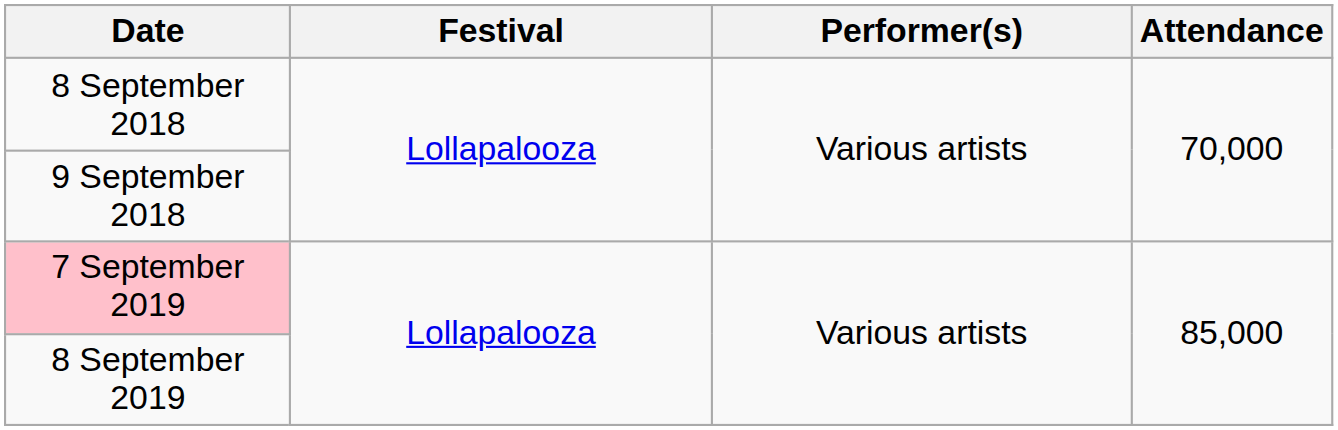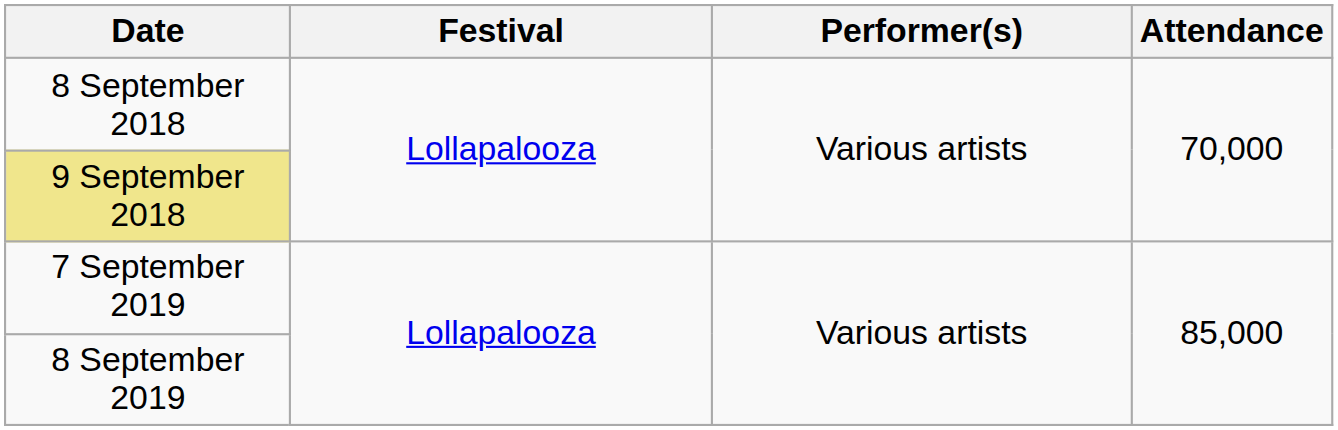(148, 195) no background -> (148, 195) khaki background
(148, 286) pink background -> (148, 286) no background
